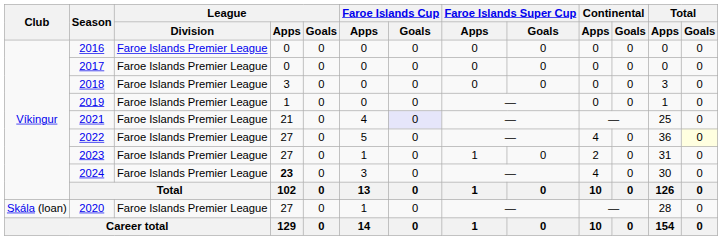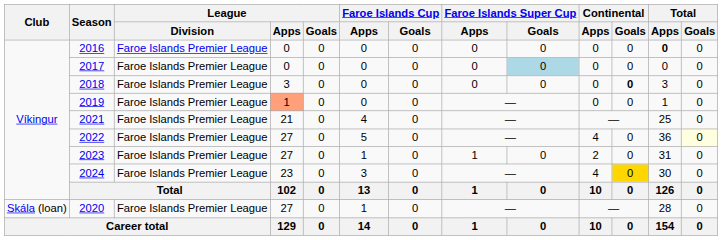(665, 48) normal -> (665, 48) bold
(543, 66) no background -> (543, 66) lightblue background
(630, 84) normal -> (630, 84) bold
(287, 102) no background -> (287, 102) lightsalmon background
(415, 119) lavender background -> (415, 119) no background
(287, 173) bold -> (287, 173) normal
(630, 173) no background -> (630, 173) gold background
